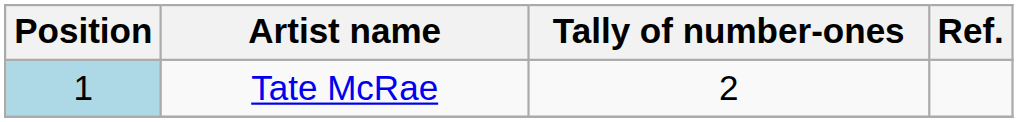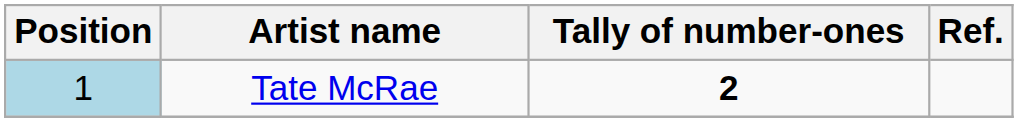(729, 87) normal -> (729, 87) bold
